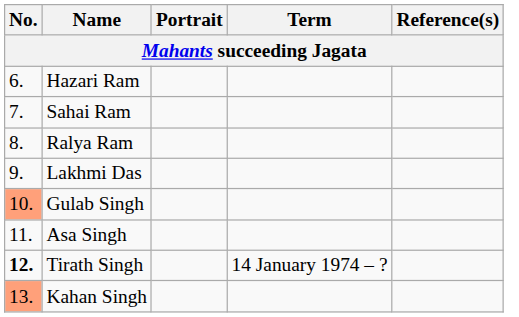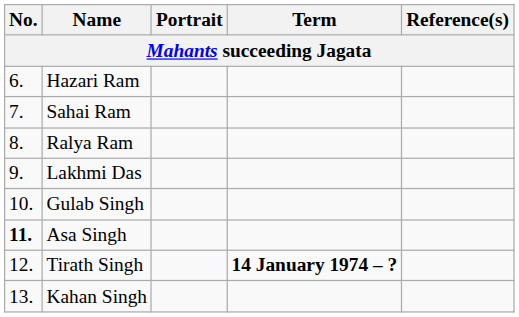(21, 204) lightsalmon background -> (21, 204) no background
(21, 234) normal -> (21, 234) bold
(21, 265) bold -> (21, 265) normal
(310, 265) normal -> (314, 265) bold
(21, 296) lightsalmon background -> (21, 296) no background
